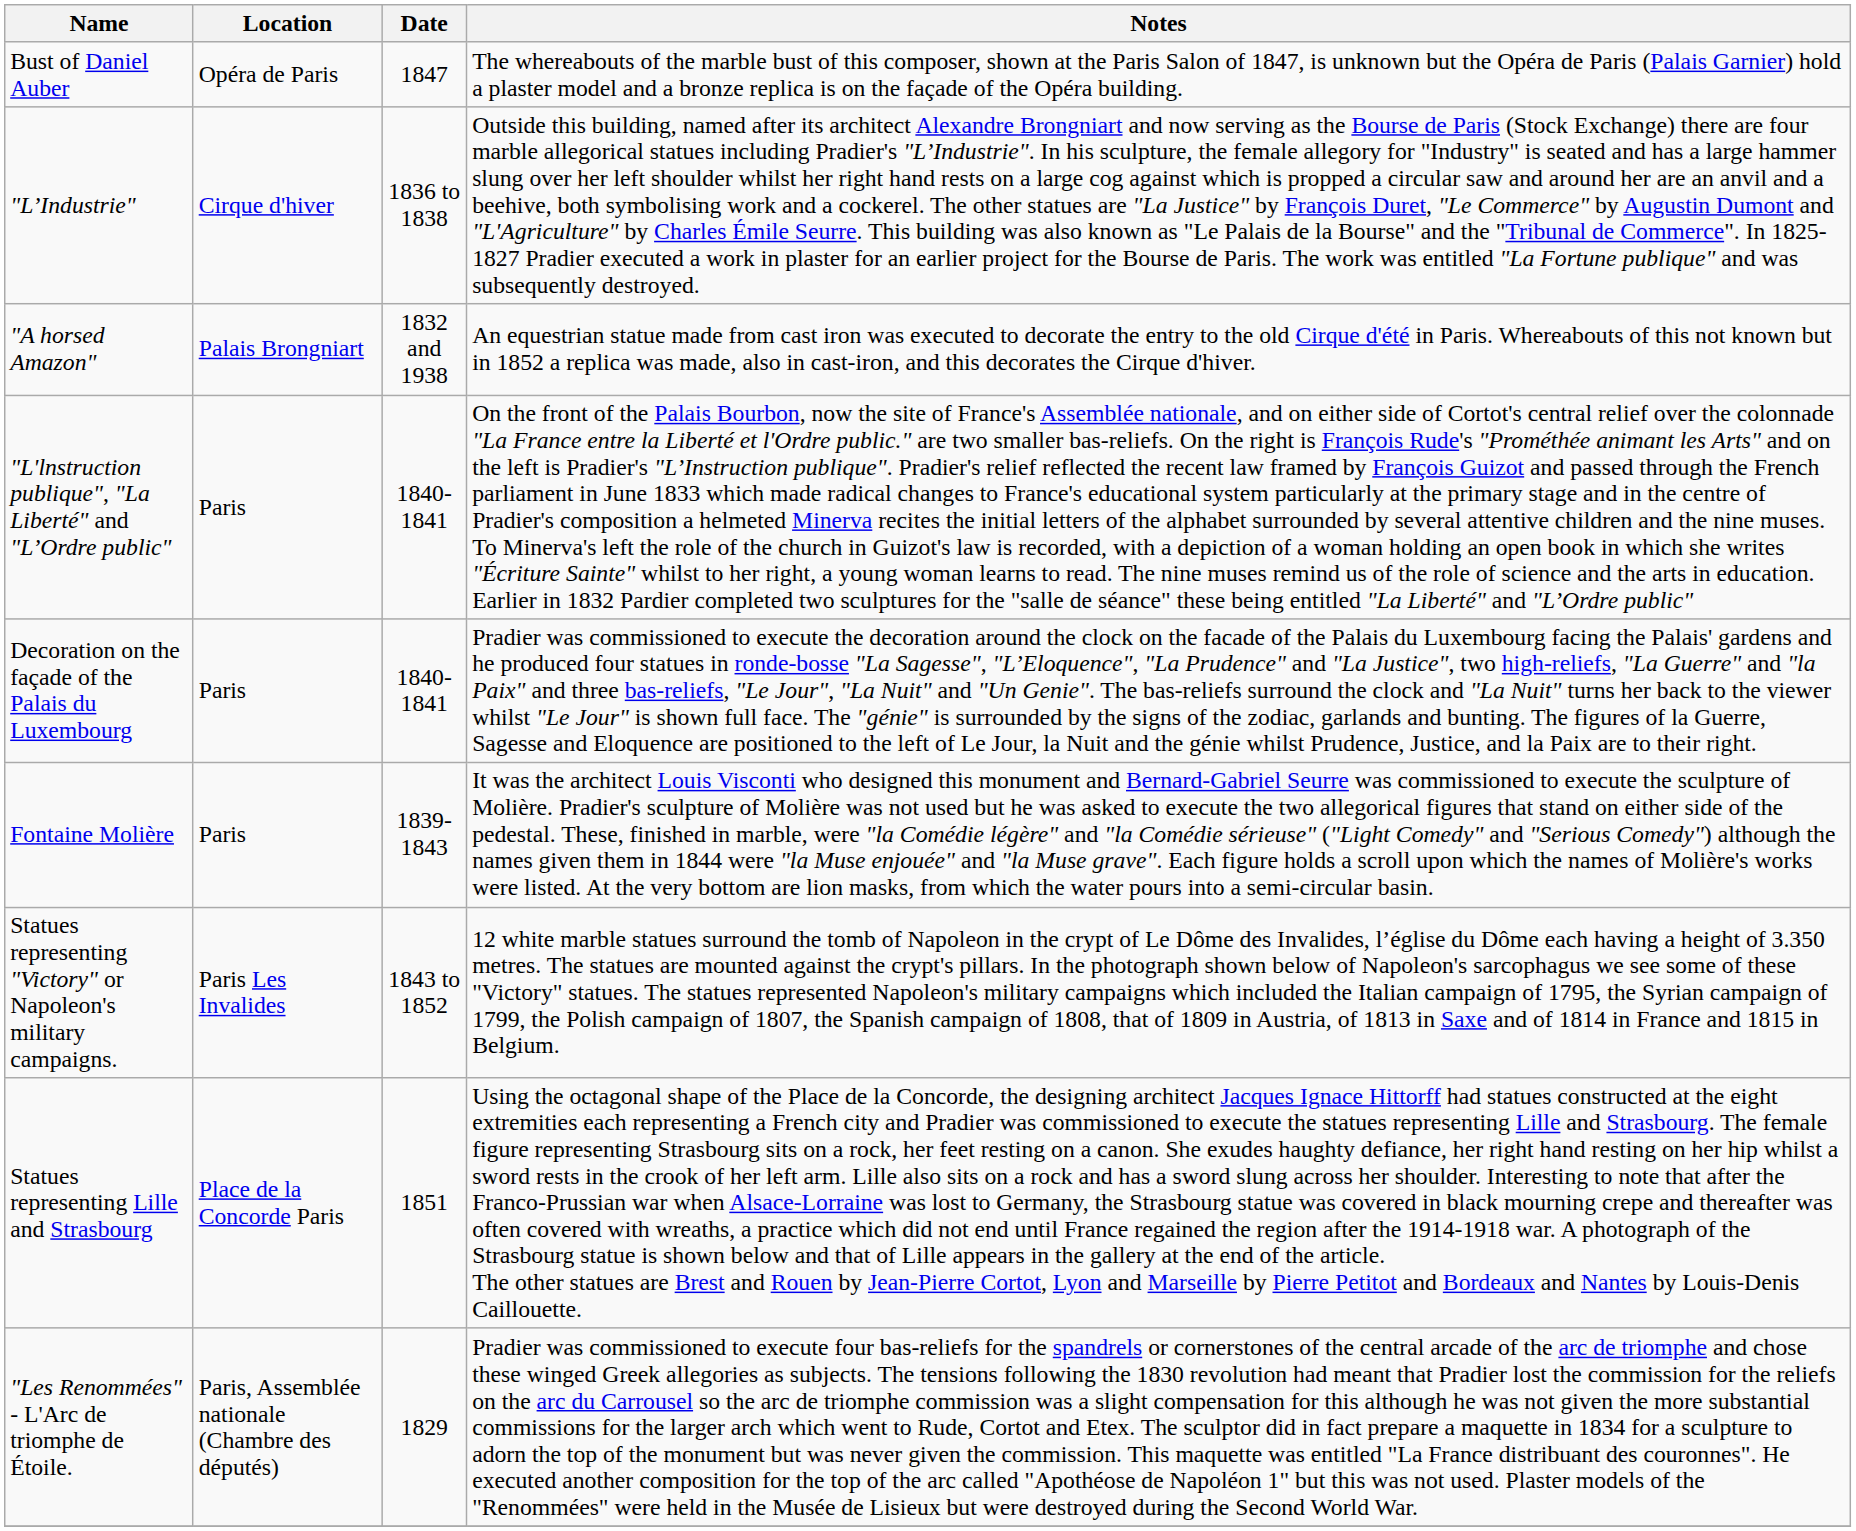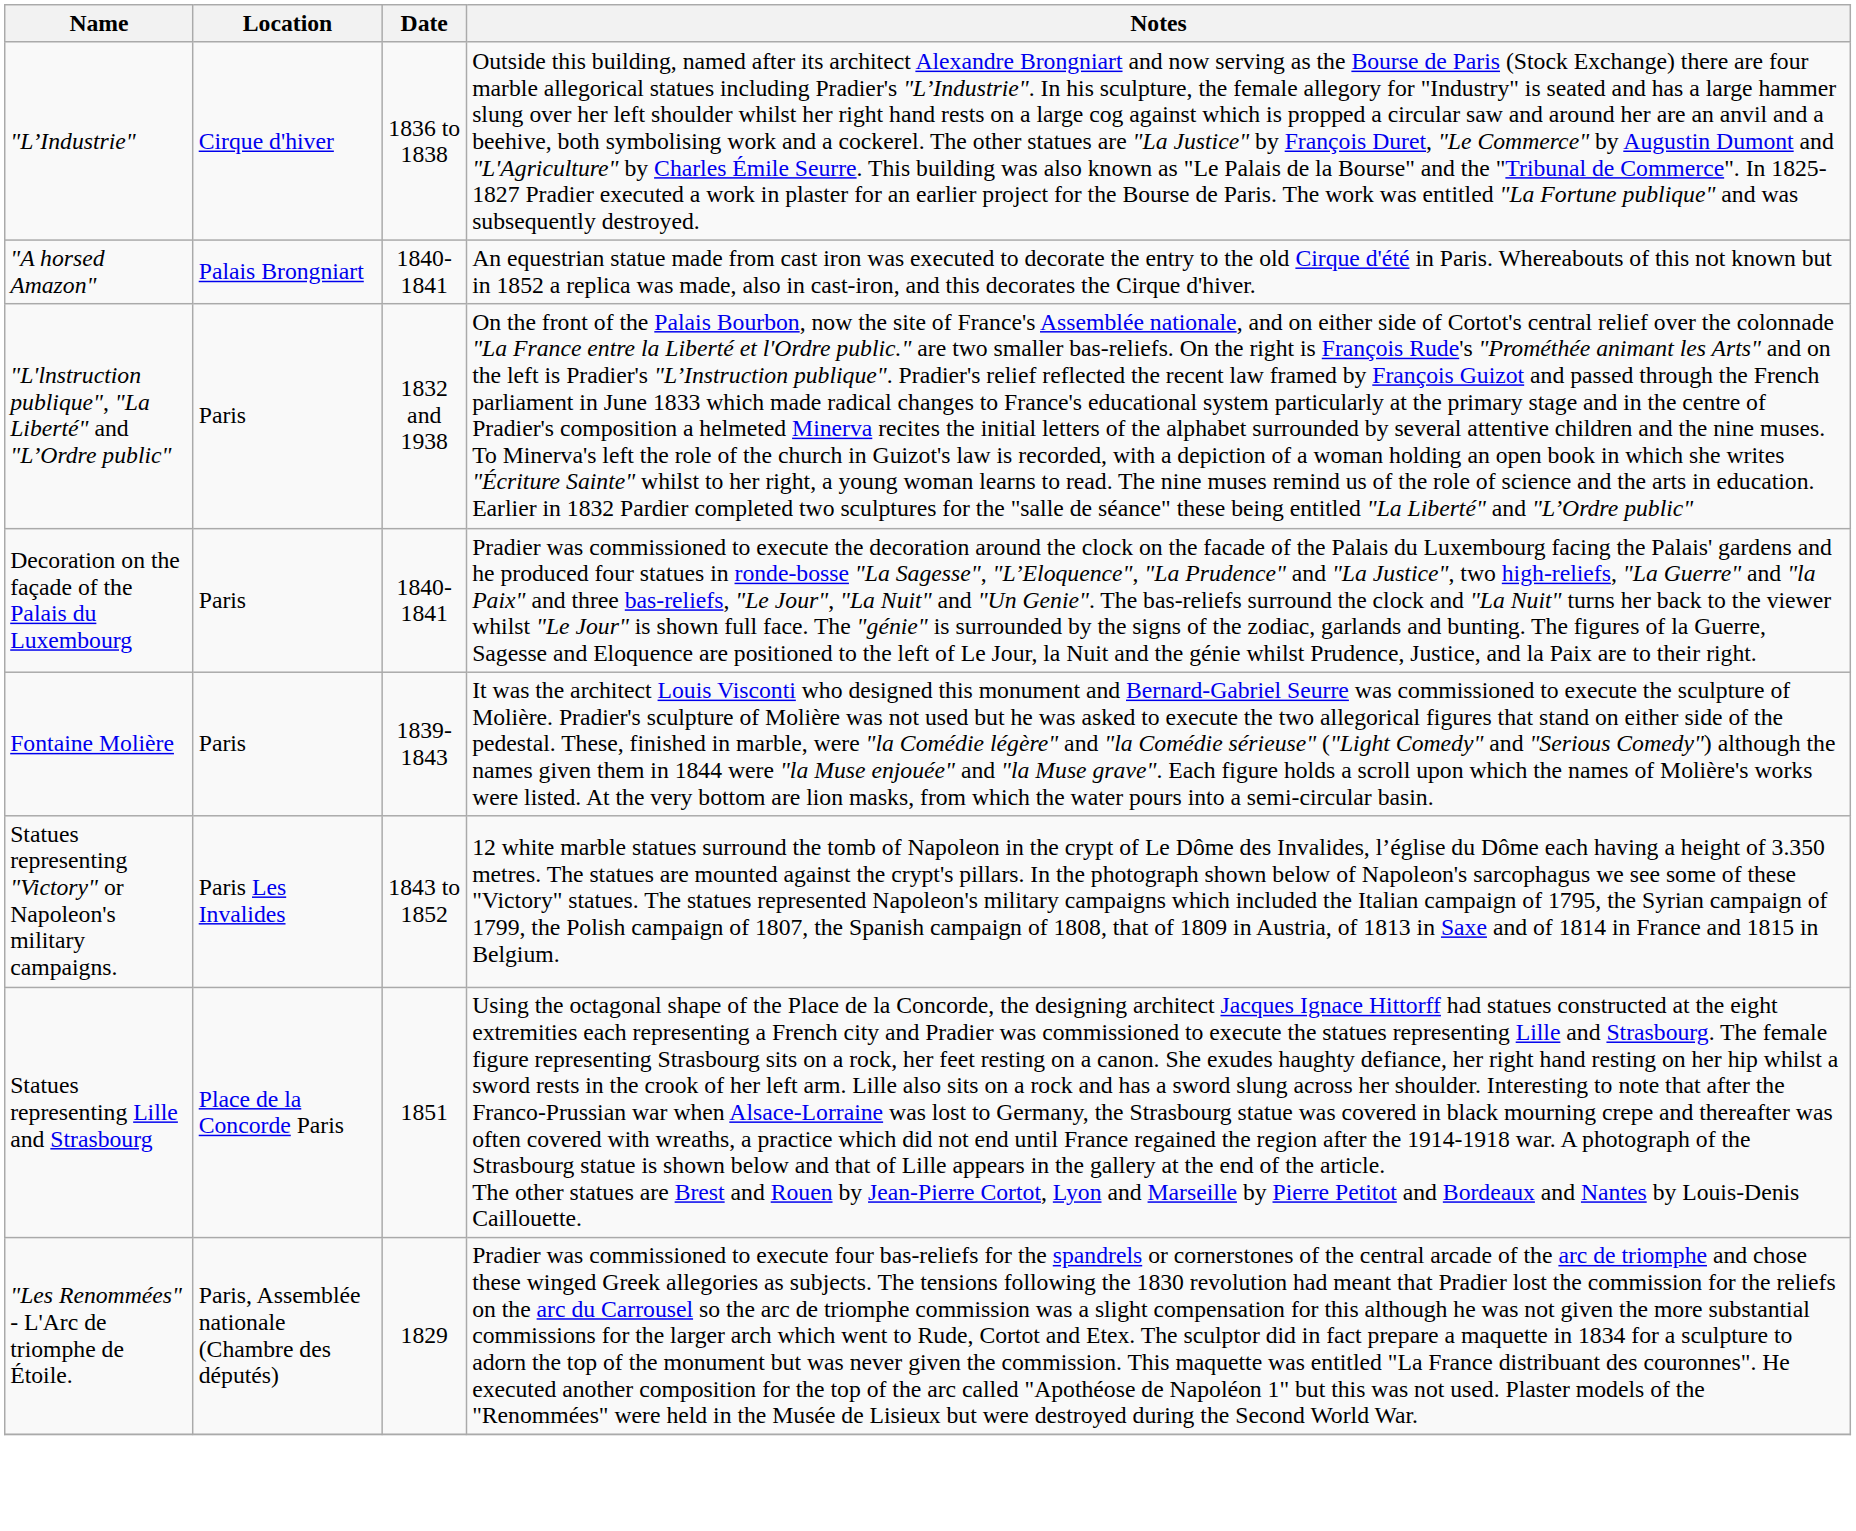- row: (79, 74)
(424, 349) 1832 and 1938 -> (424, 271) 1840-1841
(424, 506) 1840-1841 -> (424, 415) 1832 and 1938
